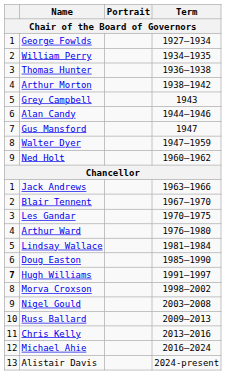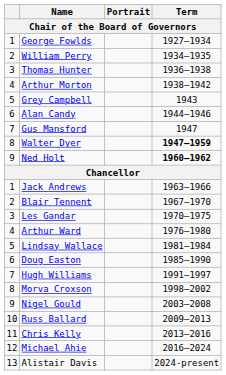(187, 143) normal -> (187, 143) bold
(187, 158) normal -> (187, 158) bold
(12, 275) bold -> (12, 275) normal
